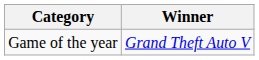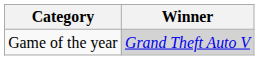(188, 42) no background -> (188, 42) lightgrey background
